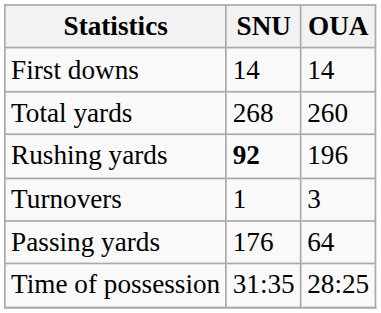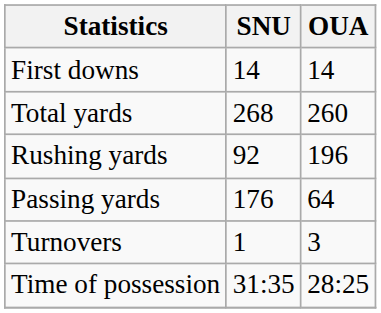(246, 155) bold -> (246, 155) normal
rows swapped: (86, 241) <-> (67, 198)
